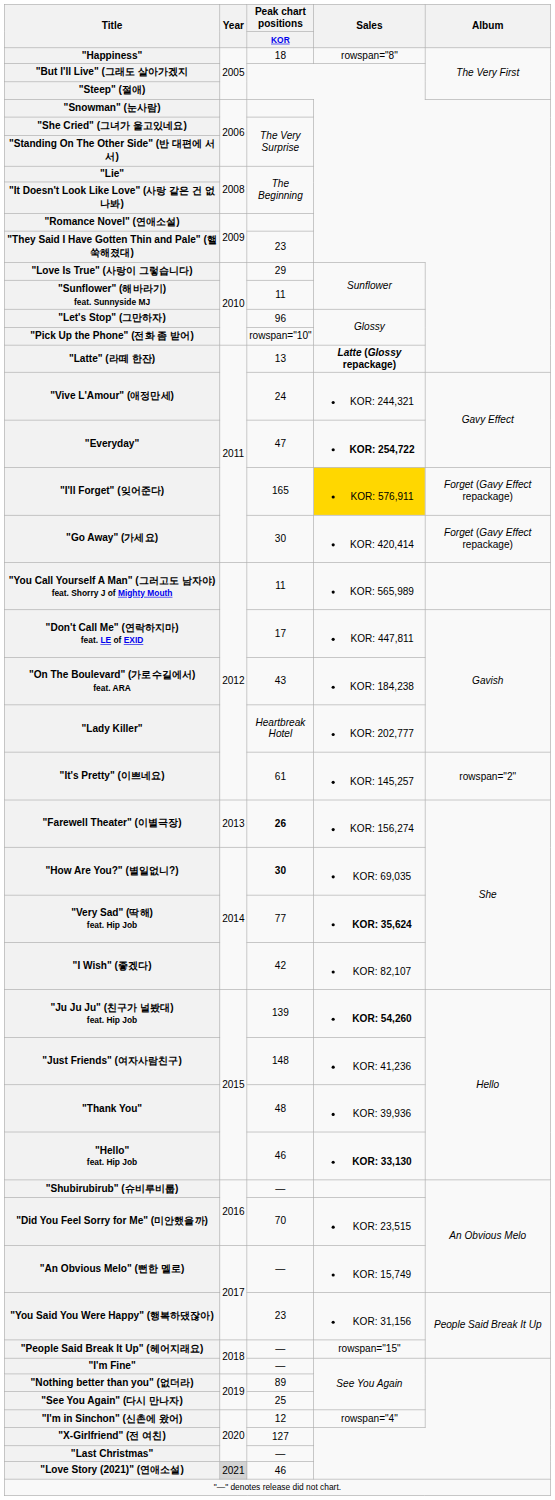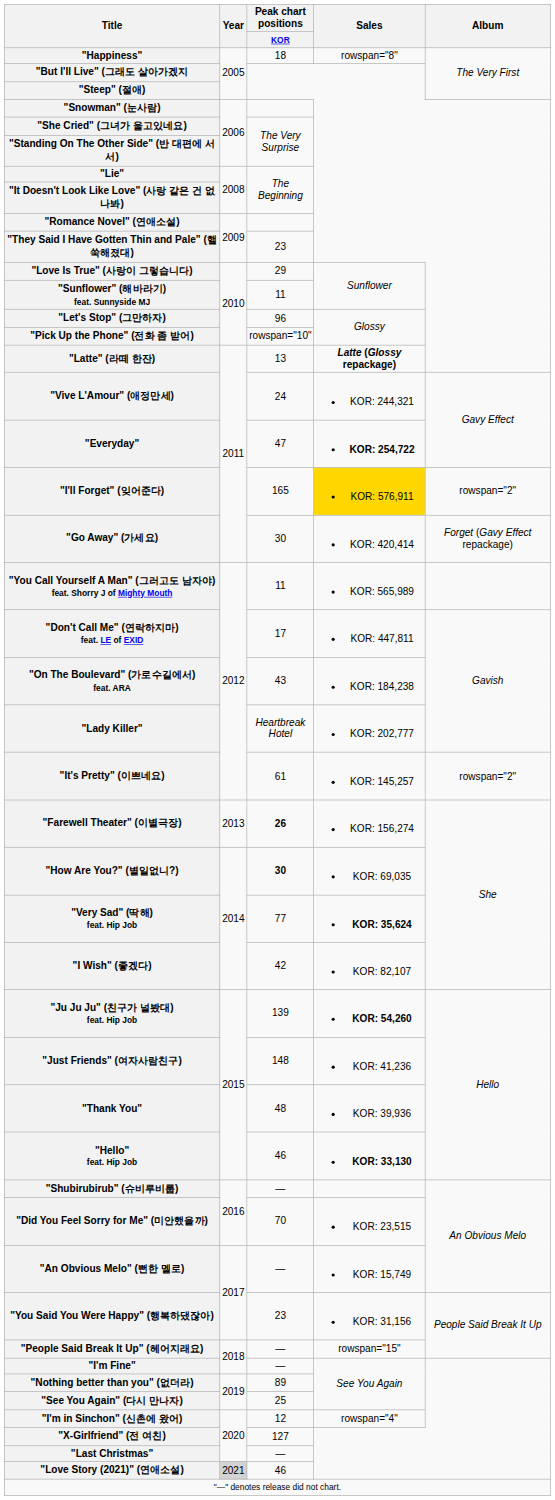(488, 491) Forget (Gavy Effect repackage) -> (488, 491) rowspan="2"
